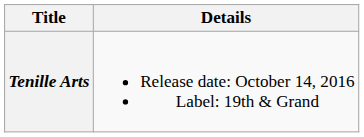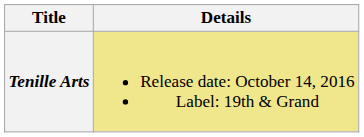(226, 91) no background -> (226, 91) khaki background
